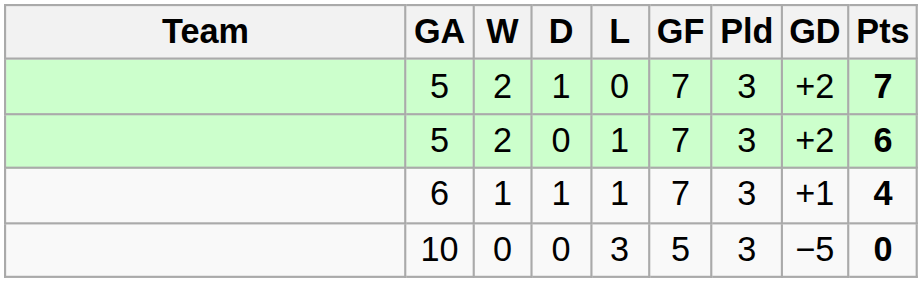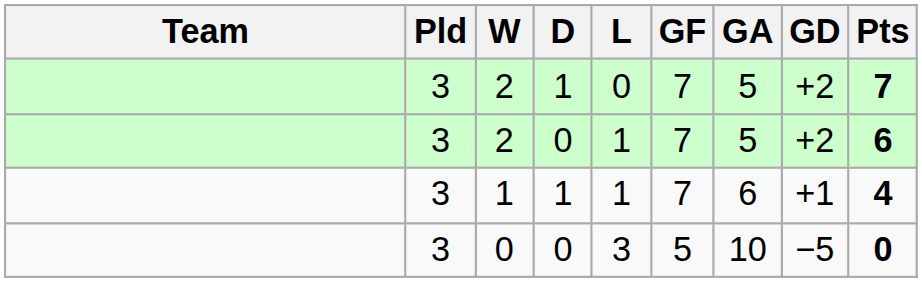columns swapped: (747, 31) <-> (440, 31)
